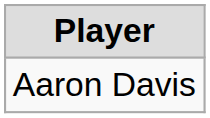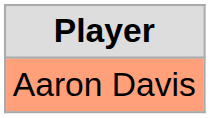(104, 84) no background -> (104, 84) lightsalmon background
